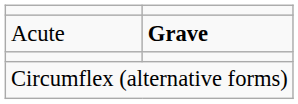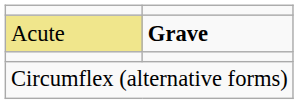(38, 33) no background -> (38, 33) khaki background
